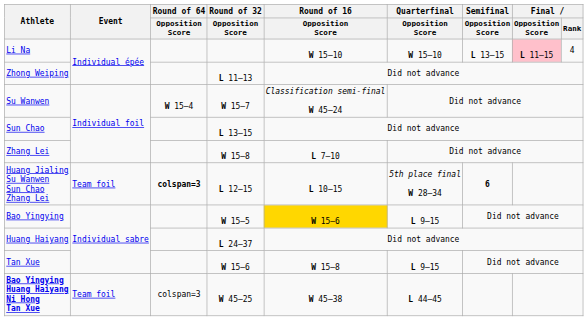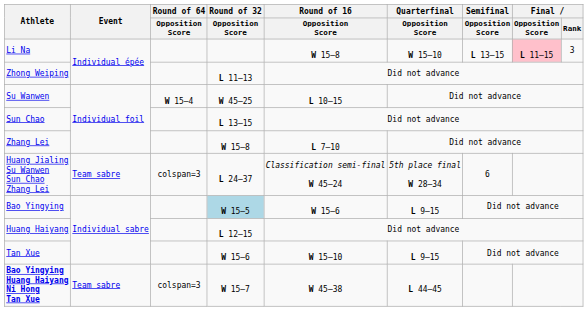(326, 55) W 15–10 -> (326, 55) W 15–8
(572, 50) 4 -> (572, 50) 3
(236, 106) W 15–7 -> (236, 101) W 45–25
(326, 101) Classification semi-final W 45–24 -> (326, 101) L 10–15
(94, 184) Team foil -> (96, 174) Team sabre
(179, 184) bold -> (179, 174) normal
(236, 188) L 12–15 -> (236, 179) L 24–37
(326, 188) L 10–15 -> (326, 174) Classification semi-final W 45–24
(487, 184) bold -> (487, 174) normal
(236, 221) no background -> (236, 211) lightblue background
(326, 221) gold background -> (326, 211) no background
(236, 244) L 24–37 -> (236, 234) L 12–15
(326, 267) W 15–8 -> (326, 257) W 15–10
(94, 294) Team foil -> (96, 285) Team sabre
(236, 299) W 45–25 -> (236, 290) W 15–7
